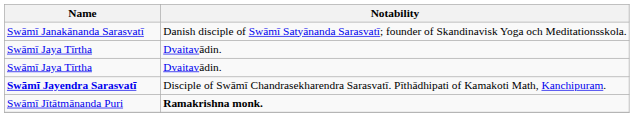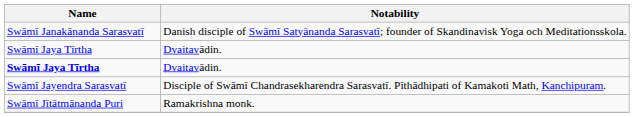(49, 67) normal -> (53, 67) bold
(72, 85) bold -> (67, 85) normal
(213, 103) bold -> (209, 103) normal
